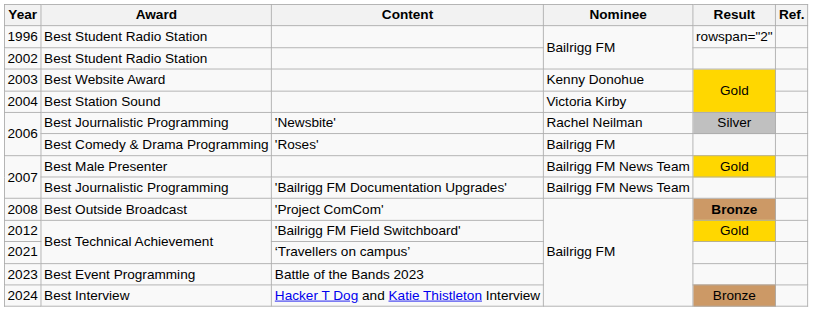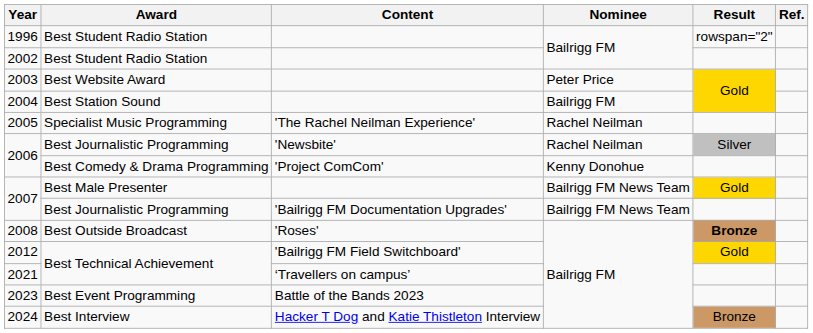(595, 79) Kenny Donohue -> (580, 79) Peter Price
(586, 101) Victoria Kirby -> (581, 101) Bailrigg FM
+ row: (23, 123)
(297, 144) 'Roses' -> (329, 166) 'Project ComCom'
(581, 144) Bailrigg FM -> (595, 166) Kenny Donohue
(329, 209) 'Project ComCom' -> (297, 230) 'Roses'
